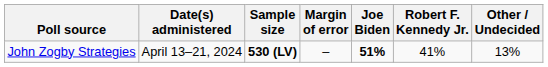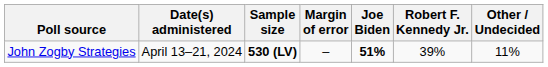(432, 51) 41% -> (432, 51) 39%
(507, 51) 13% -> (507, 51) 11%
